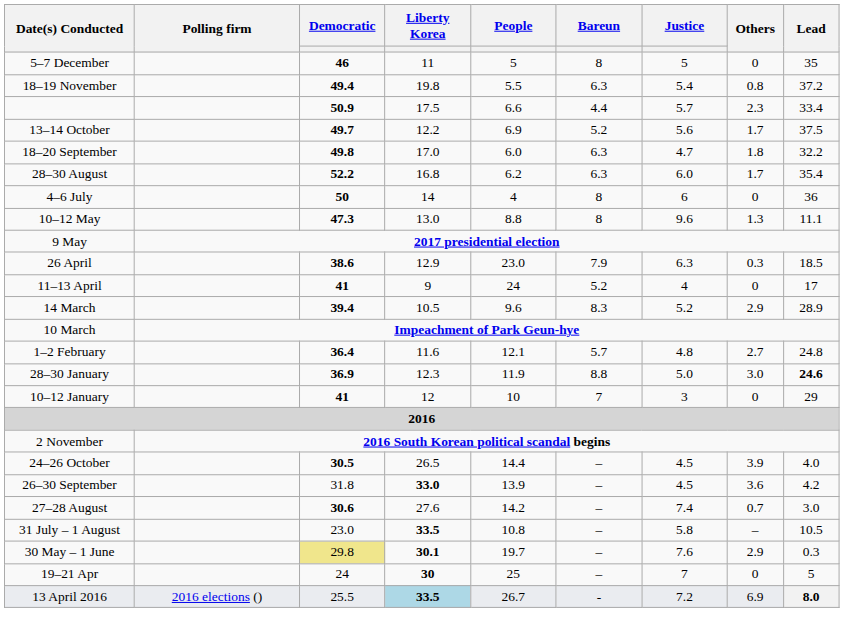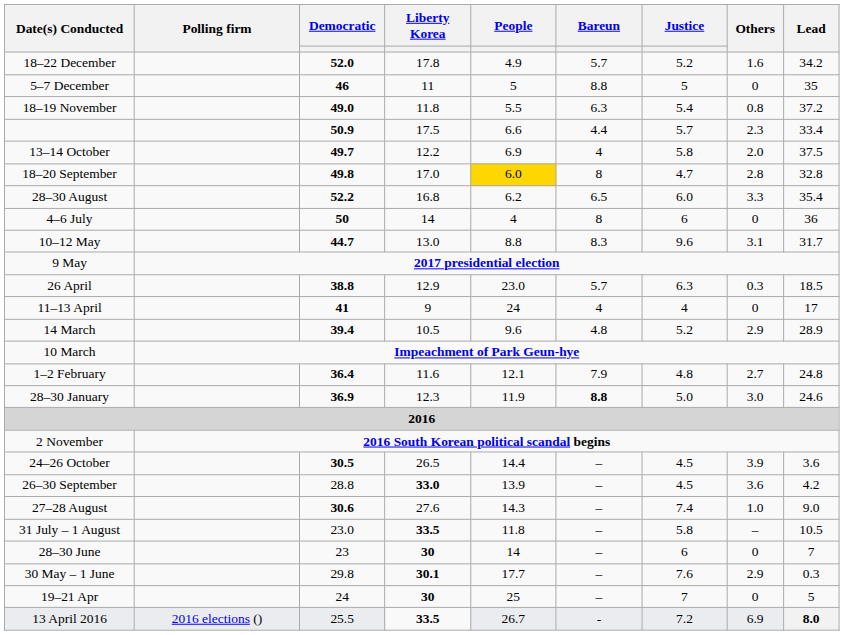+ row: (70, 63)
(599, 63) 8 -> (599, 85) 8.8
(342, 85) 49.4 -> (342, 107) 49.0
(428, 85) 19.8 -> (428, 107) 11.8
(599, 130) 5.2 -> (599, 152) 4
(684, 130) 5.6 -> (684, 152) 5.8
(755, 130) 1.7 -> (755, 152) 2.0
(513, 152) no background -> (513, 174) gold background
(599, 152) 6.3 -> (599, 174) 8
(755, 152) 1.8 -> (755, 174) 2.8
(811, 152) 32.2 -> (811, 174) 32.8
(599, 174) 6.3 -> (599, 196) 6.5
(755, 174) 1.7 -> (755, 196) 3.3
(342, 219) 47.3 -> (342, 241) 44.7
(599, 219) 8 -> (599, 241) 8.3
(755, 219) 1.3 -> (755, 241) 3.1
(811, 219) 11.1 -> (811, 241) 31.7
(342, 263) 38.6 -> (342, 285) 38.8
(599, 263) 7.9 -> (599, 285) 5.7
(599, 285) 5.2 -> (599, 307) 4
(599, 307) 8.3 -> (599, 330) 4.8
(599, 352) 5.7 -> (599, 374) 7.9
(599, 374) normal -> (599, 396) bold
(811, 374) bold -> (811, 396) normal
- row: (70, 396)
(811, 463) 4.0 -> (811, 463) 3.6
(342, 485) 31.8 -> (342, 485) 28.8
(513, 507) 14.2 -> (513, 507) 14.3
(755, 507) 0.7 -> (755, 507) 1.0
(811, 507) 3.0 -> (811, 507) 9.0
(513, 530) 10.8 -> (513, 530) 11.8
+ row: (70, 552)
(342, 552) khaki background -> (342, 574) no background
(513, 552) 19.7 -> (513, 574) 17.7
(428, 596) lightblue background -> (428, 618) no background
